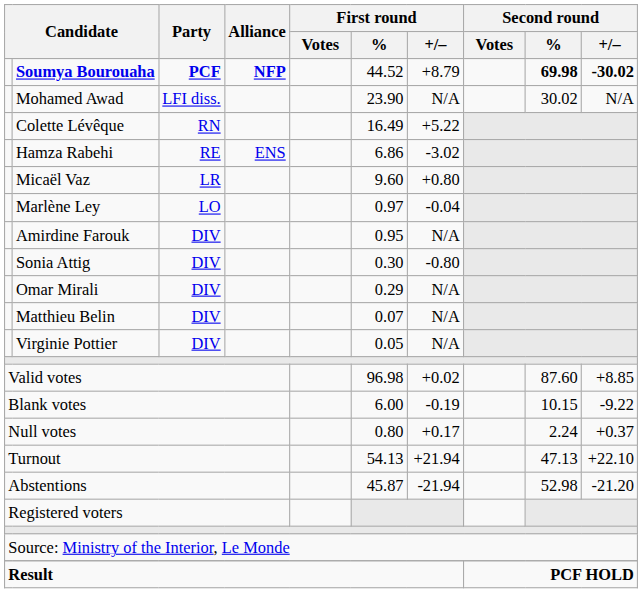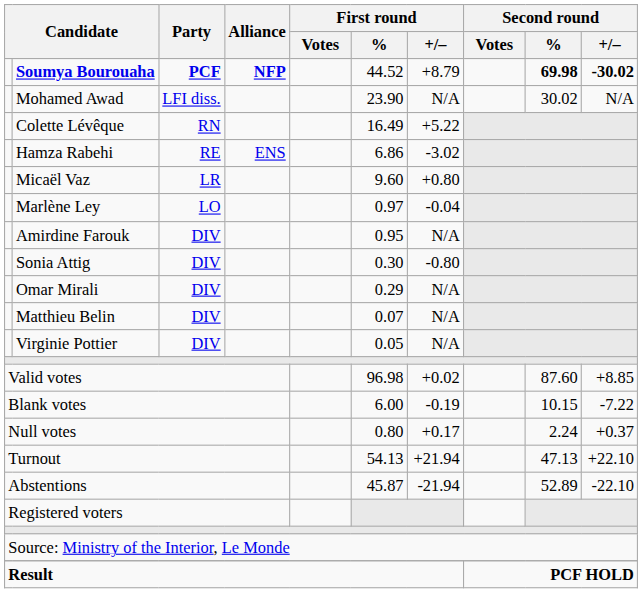(617, 404) -9.22 -> (617, 404) -7.22
(559, 485) 52.98 -> (559, 485) 52.89
(613, 485) -21.20 -> (613, 485) -22.10
